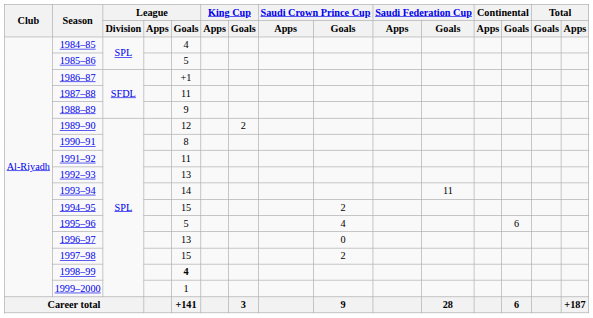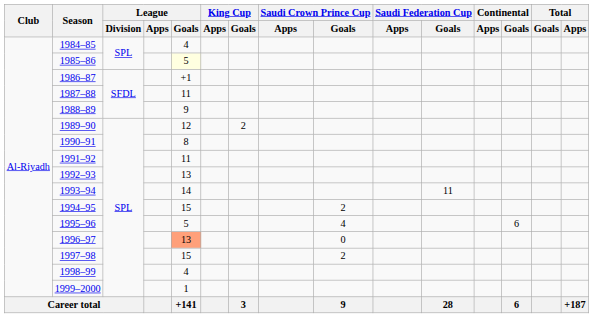(186, 61) no background -> (186, 61) lightyellow background
(186, 239) no background -> (186, 239) lightsalmon background
(186, 272) bold -> (186, 272) normal
